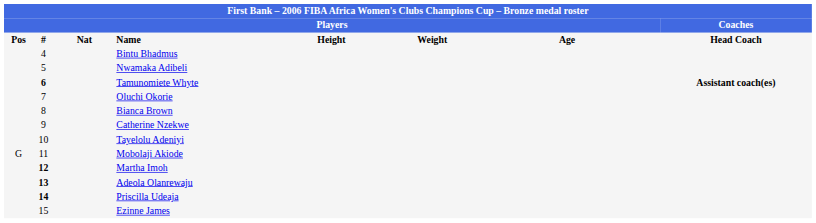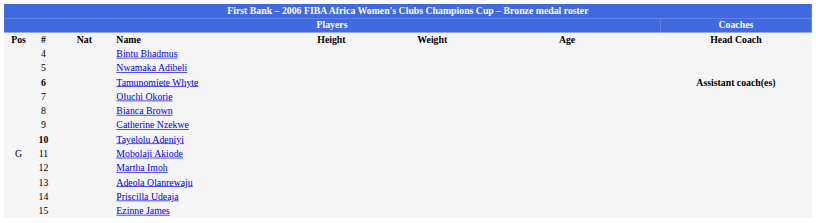(43, 139) normal -> (43, 139) bold
(43, 168) bold -> (43, 168) normal
(43, 182) bold -> (43, 182) normal
(43, 196) bold -> (43, 196) normal
